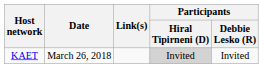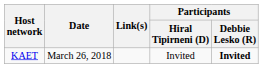(181, 55) lightgrey background -> (181, 55) no background
(235, 55) normal -> (235, 55) bold
